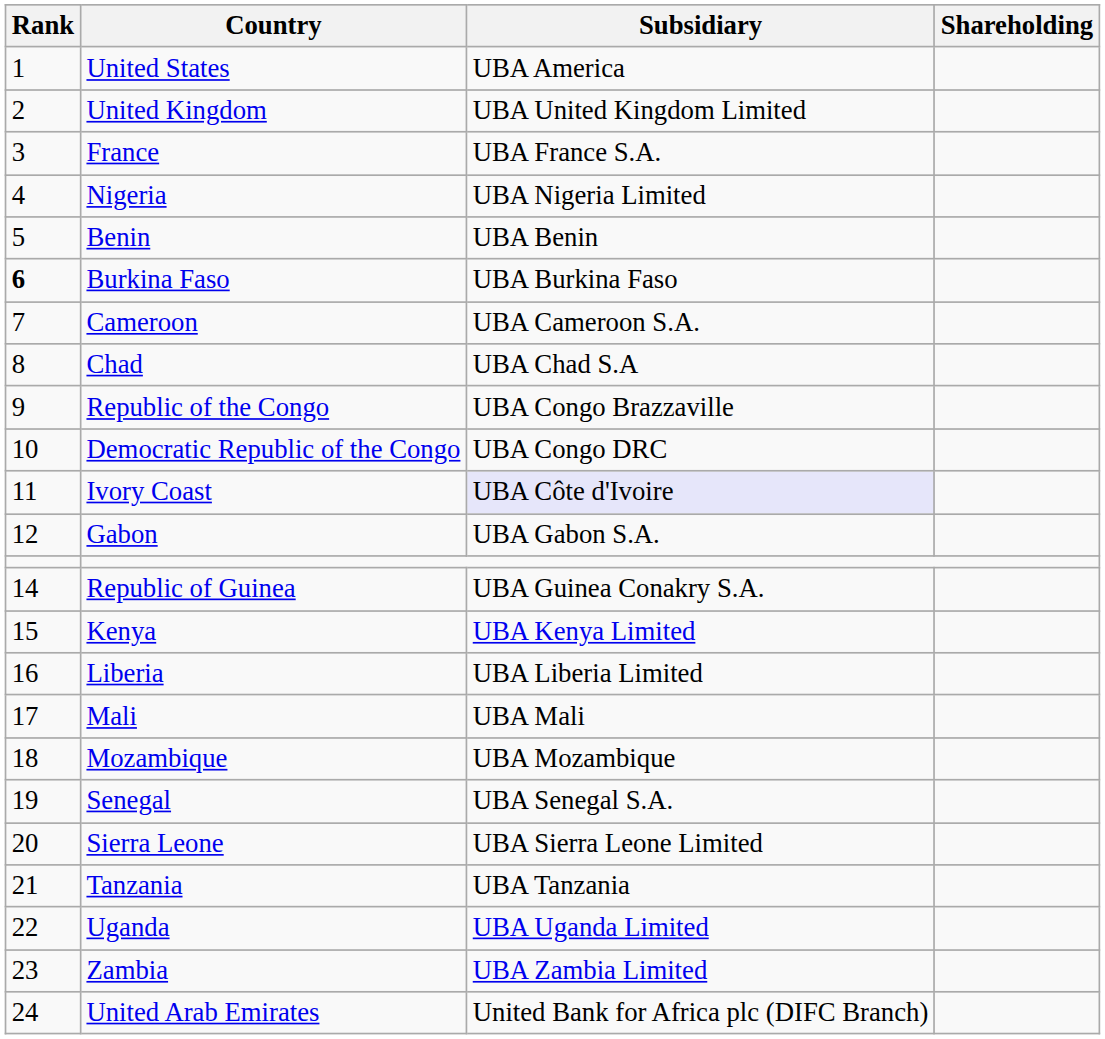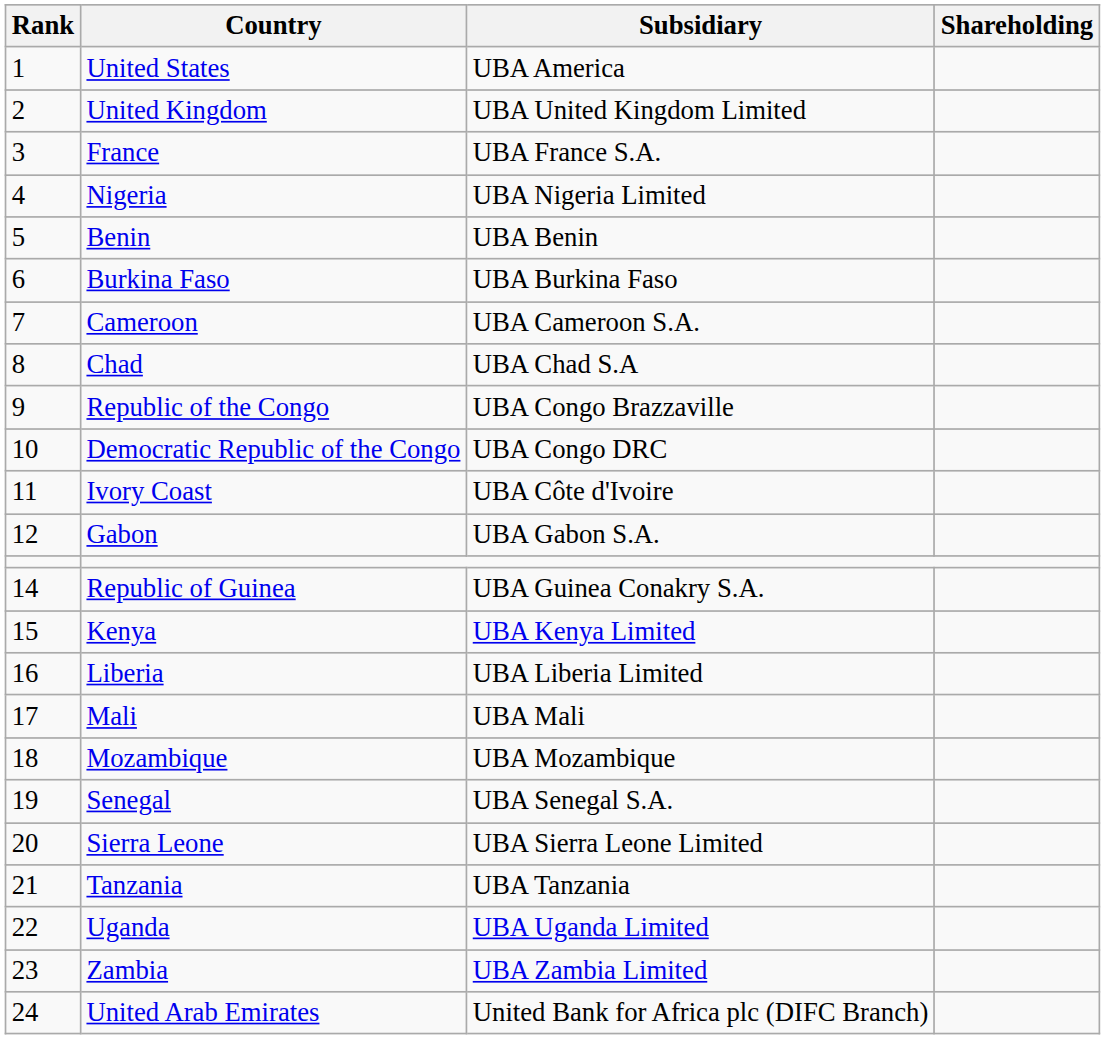(18, 279) bold -> (18, 279) normal
(573, 491) lavender background -> (573, 491) no background
